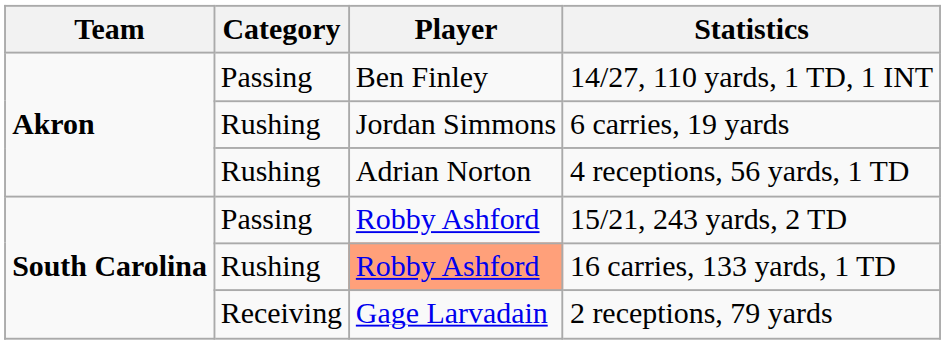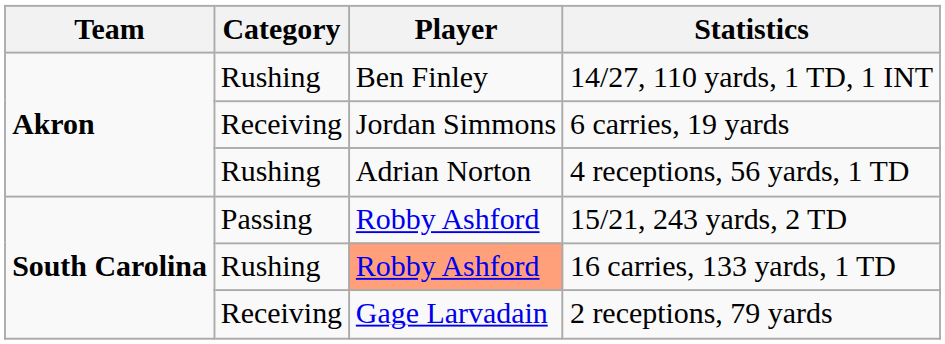(266, 76) Passing -> (271, 76) Rushing
(271, 124) Rushing -> (281, 124) Receiving
